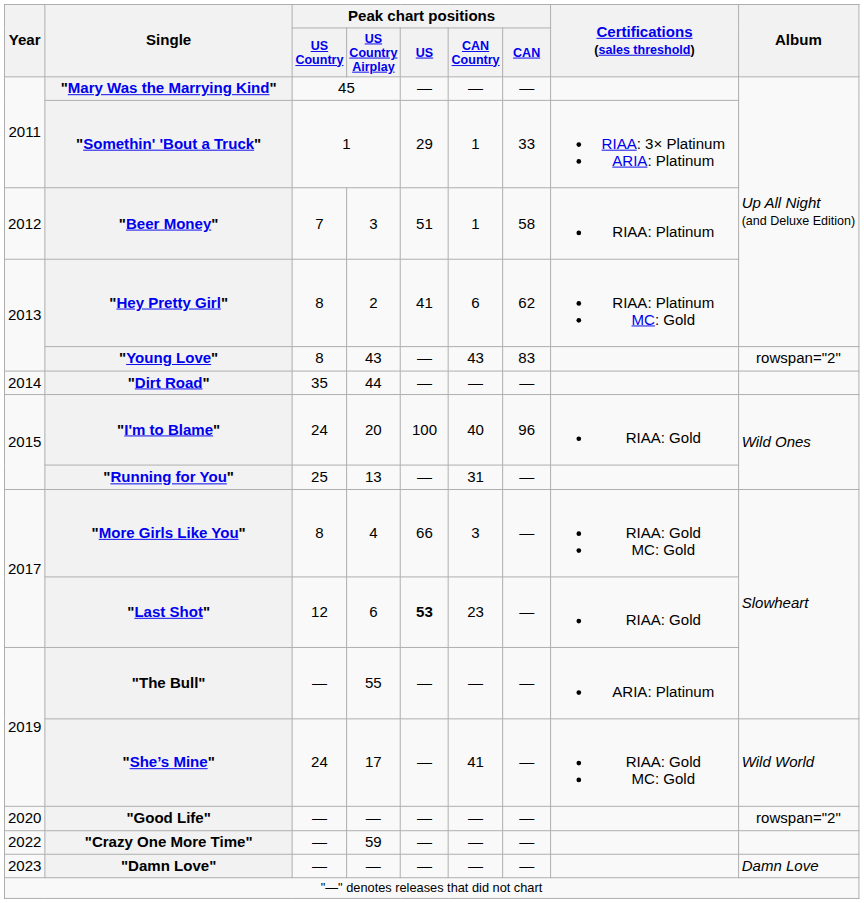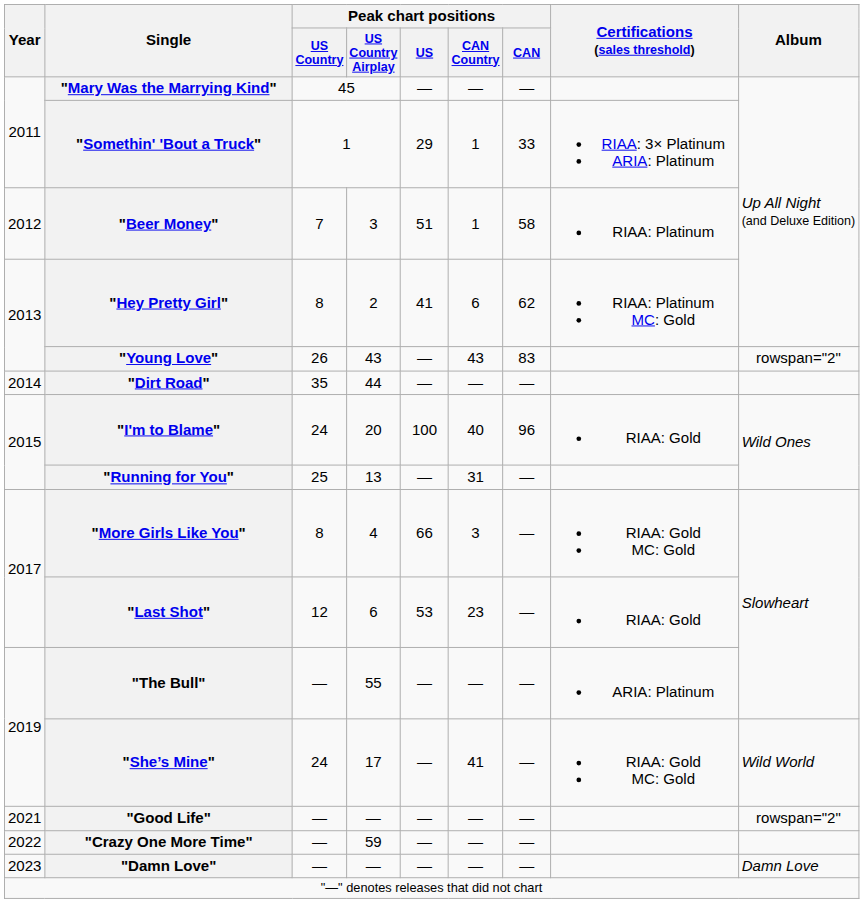(319, 358) 8 -> (319, 358) 26
(424, 612) bold -> (424, 612) normal
(25, 818) 2020 -> (25, 818) 2021
